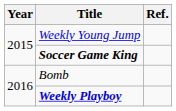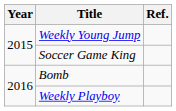(88, 55) bold -> (87, 55) normal
(80, 95) bold -> (79, 95) normal
